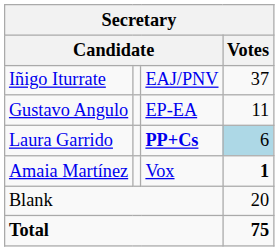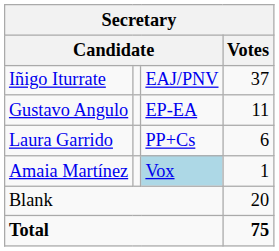(172, 140) bold -> (170, 140) normal
(264, 140) lightblue background -> (264, 140) no background
(160, 170) no background -> (160, 170) lightblue background
(264, 170) bold -> (264, 170) normal
